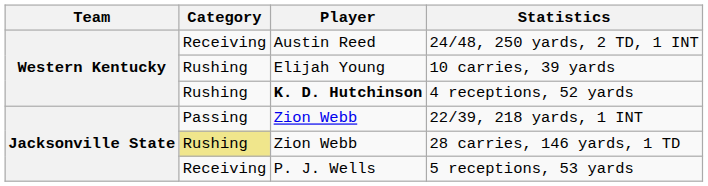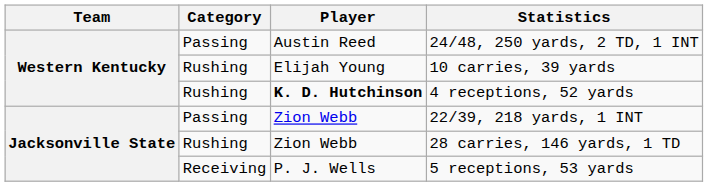(225, 43) Receiving -> (215, 43) Passing
(215, 144) khaki background -> (215, 144) no background
